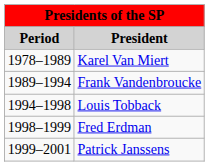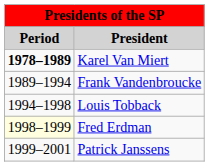(39, 60) normal -> (39, 60) bold
(39, 127) no background -> (39, 127) lightyellow background
